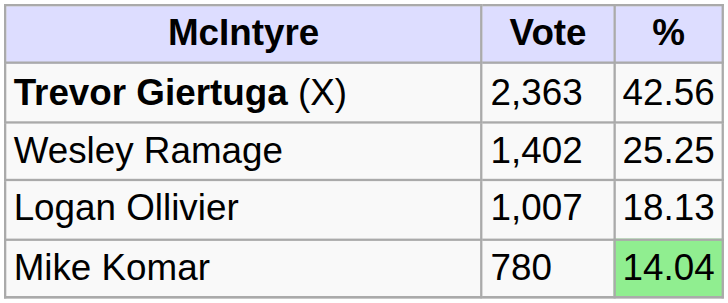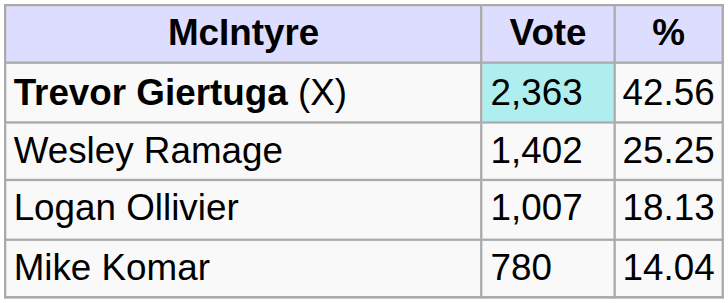(537, 92) no background -> (537, 92) paleturquoise background
(669, 267) lightgreen background -> (669, 267) no background
